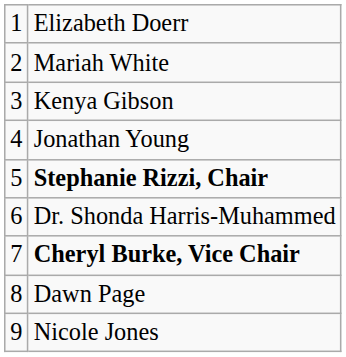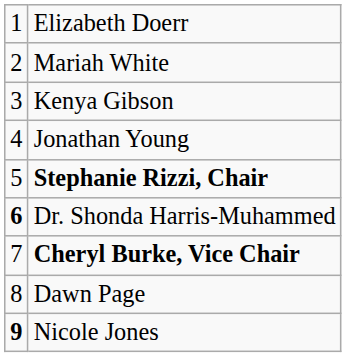(16, 216) normal -> (16, 216) bold
(16, 332) normal -> (16, 332) bold
